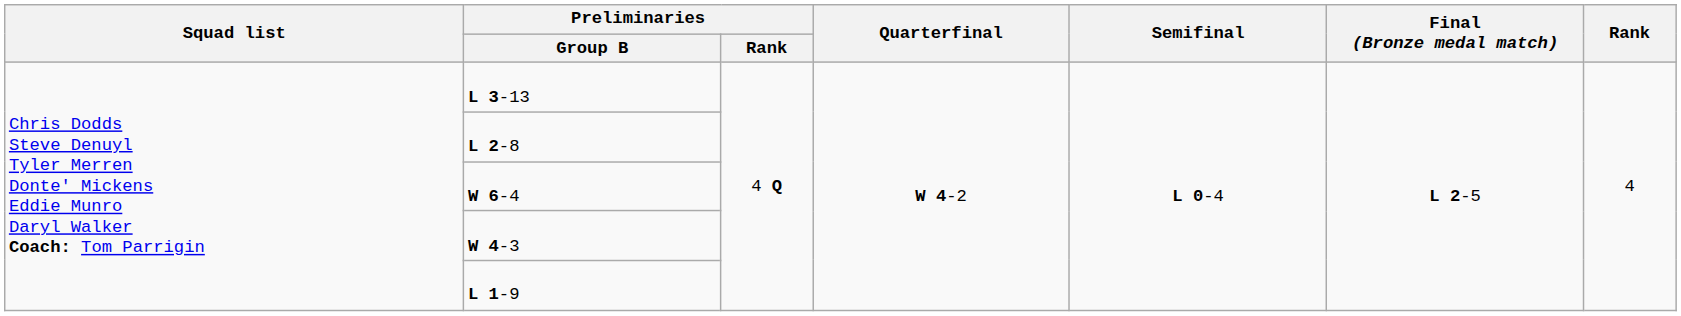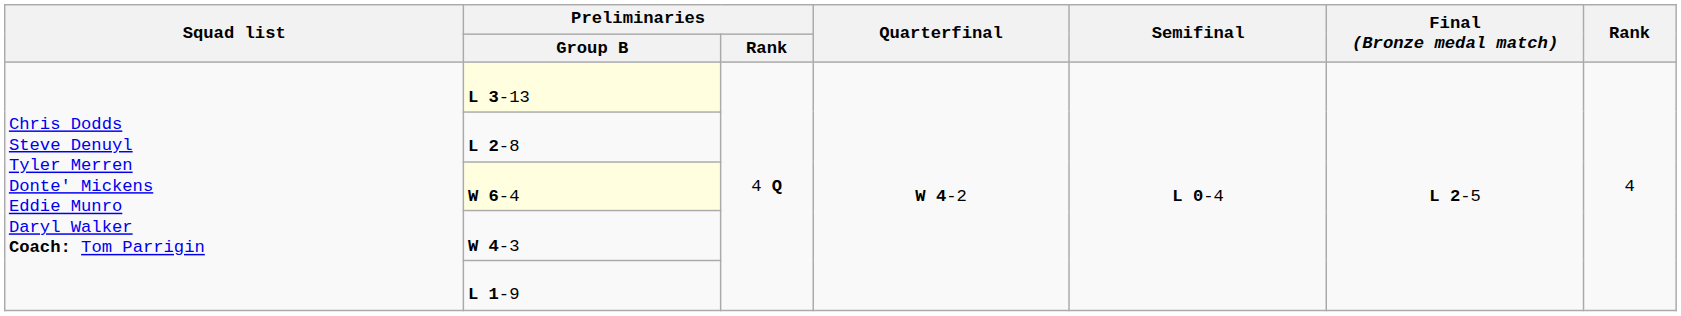(499, 97) no background -> (499, 97) lightyellow background
(494, 196) no background -> (494, 196) lightyellow background
